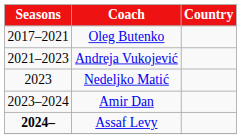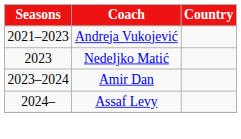- row: (126, 36)
(38, 123) bold -> (38, 101) normal
